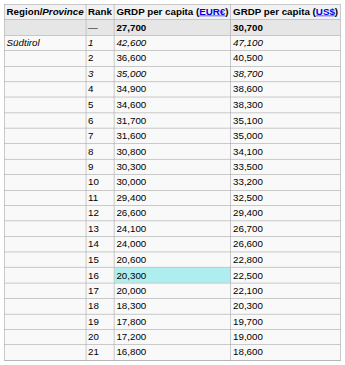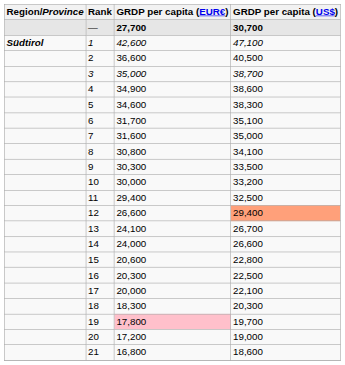(23, 43) normal -> (25, 43) bold
(248, 213) no background -> (248, 213) lightsalmon background
(131, 275) paleturquoise background -> (131, 275) no background
(131, 321) no background -> (131, 321) pink background
